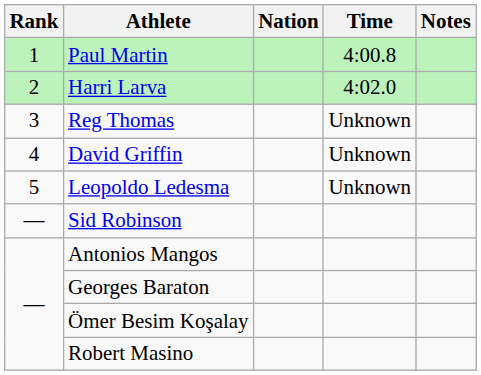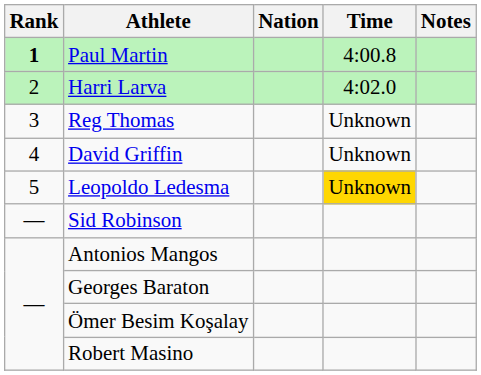(34, 54) normal -> (34, 54) bold
(370, 187) no background -> (370, 187) gold background
